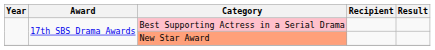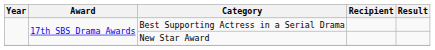(242, 25) pink background -> (242, 25) no background
(175, 38) lightsalmon background -> (175, 38) no background
